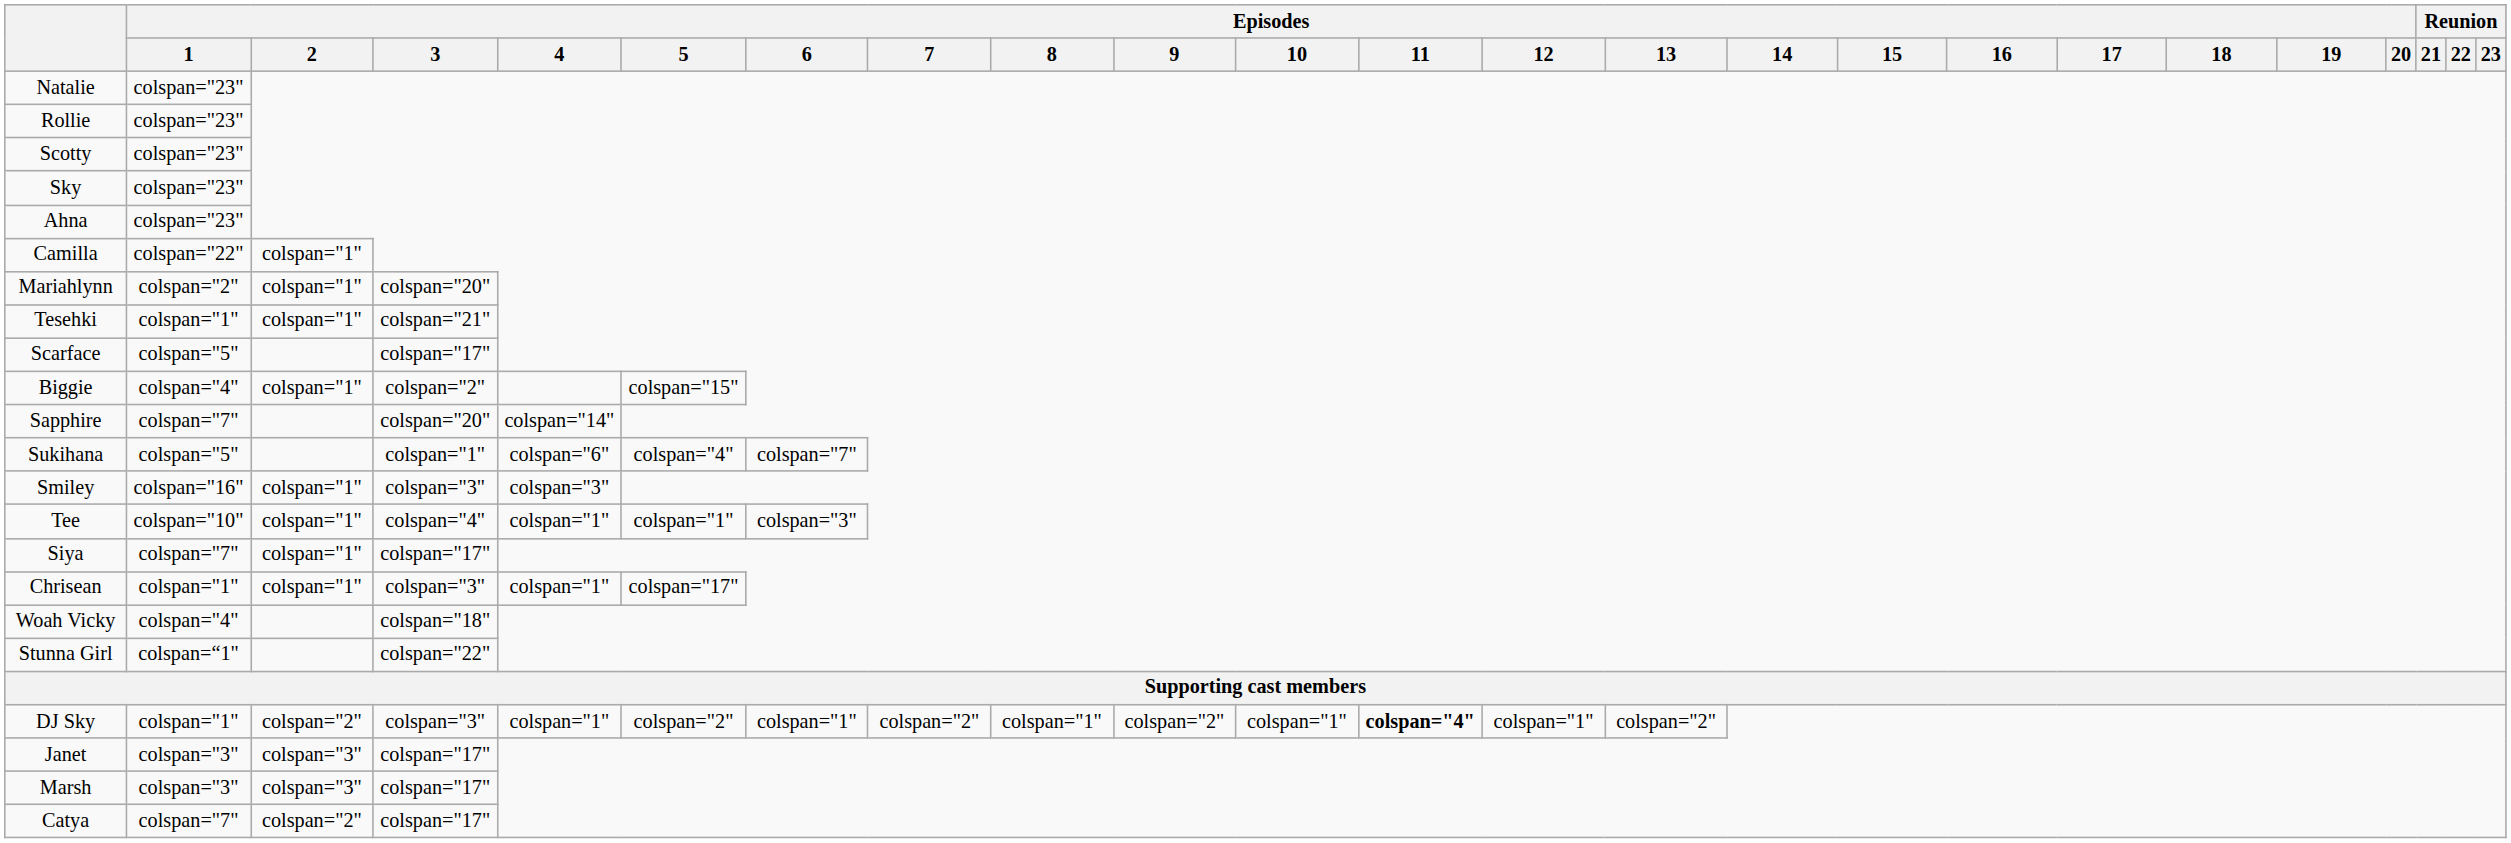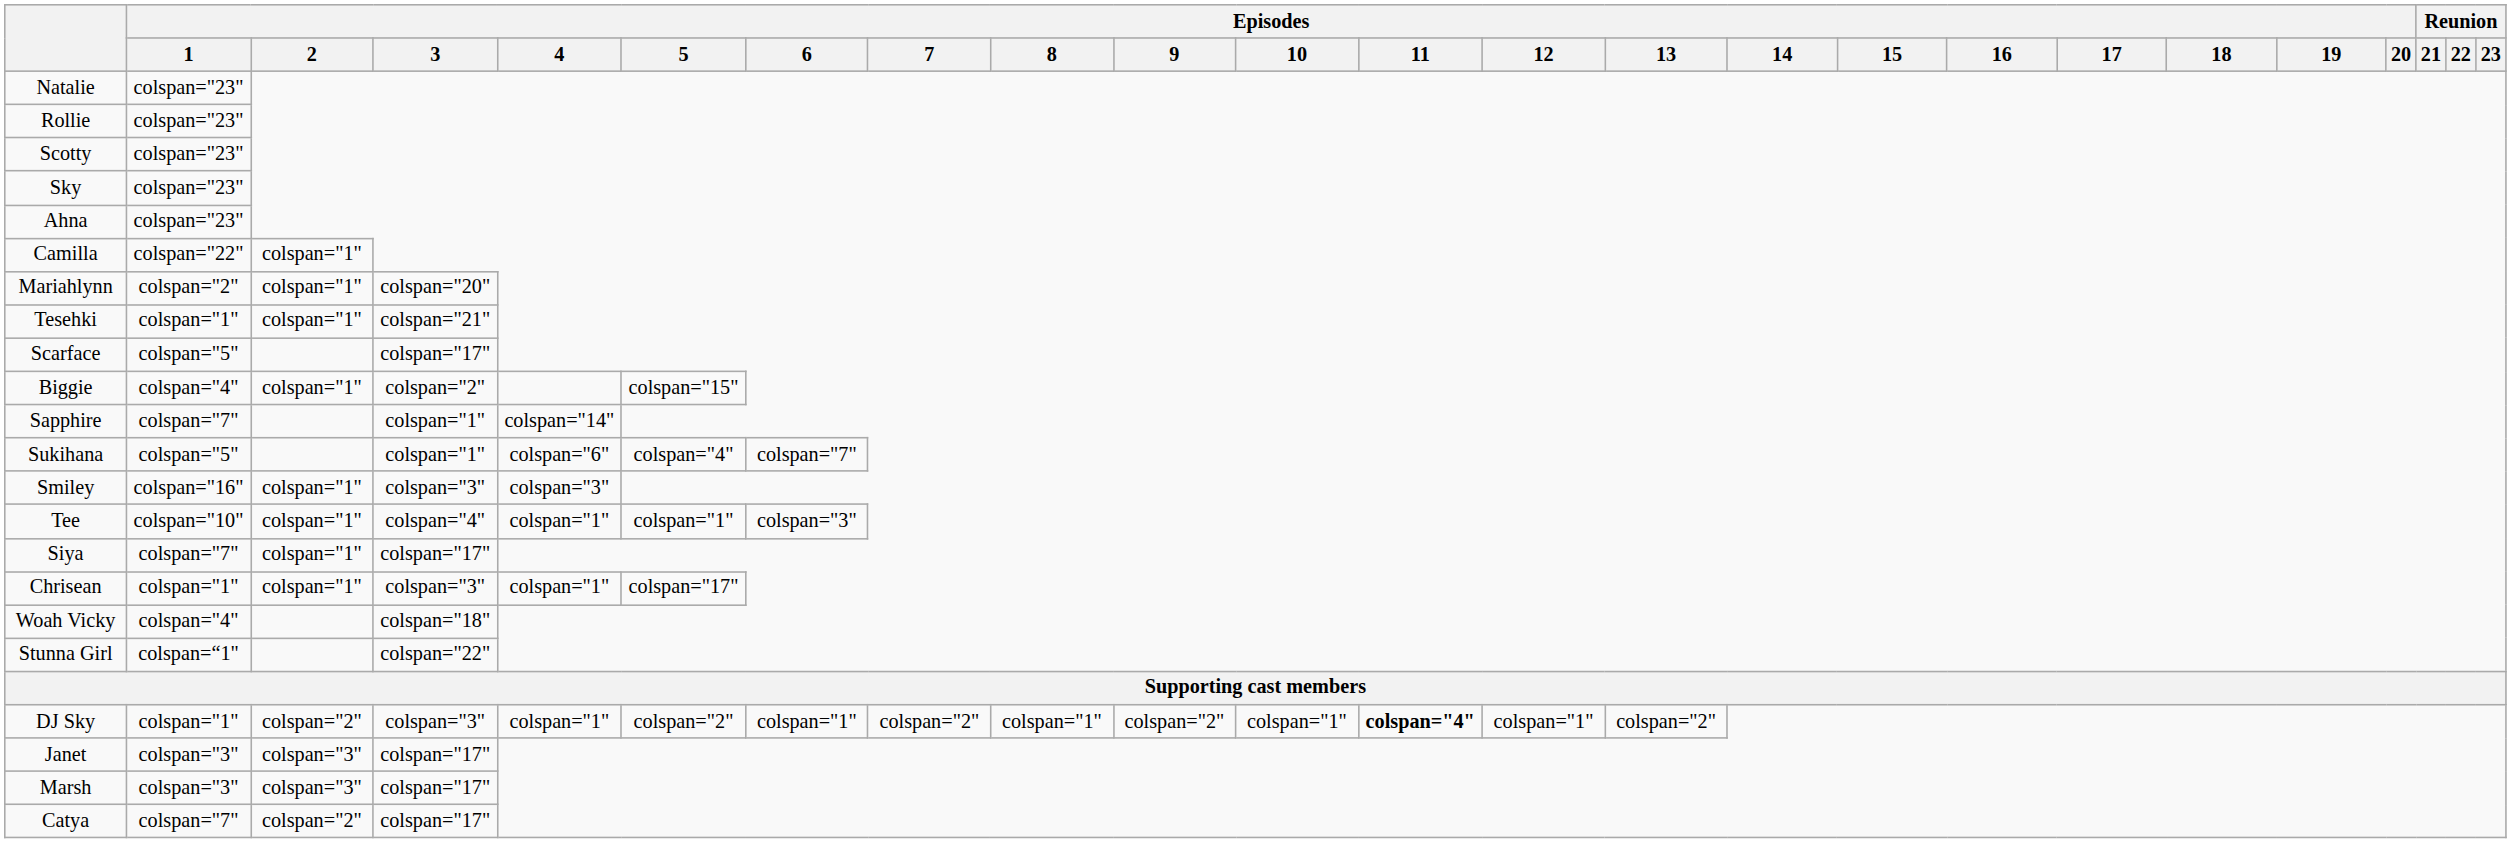(435, 420) colspan="20" -> (435, 420) colspan="1"
